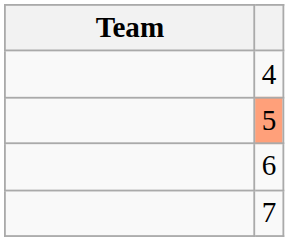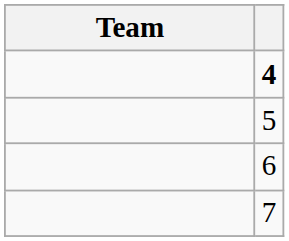(269, 73) normal -> (269, 73) bold
(269, 119) lightsalmon background -> (269, 119) no background
